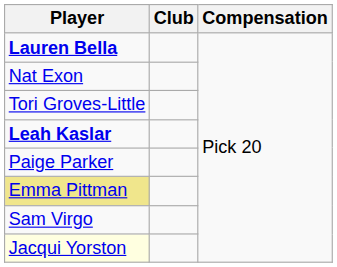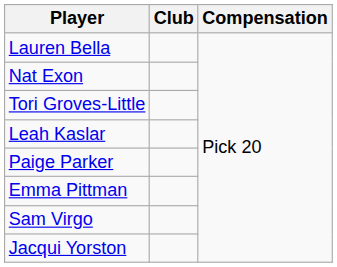(63, 47) bold -> (59, 47) normal
(60, 133) bold -> (57, 133) normal
(68, 190) khaki background -> (68, 190) no background
(68, 248) lightyellow background -> (68, 248) no background
